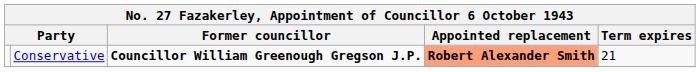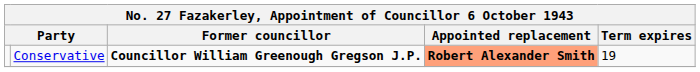(608, 56) 21 -> (608, 56) 19
